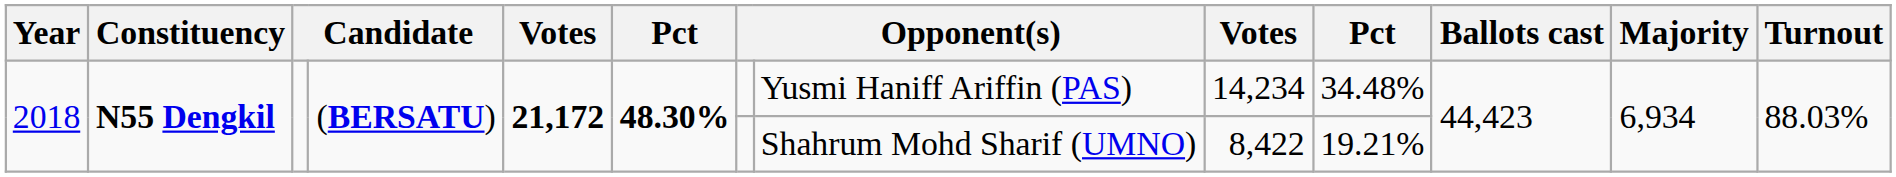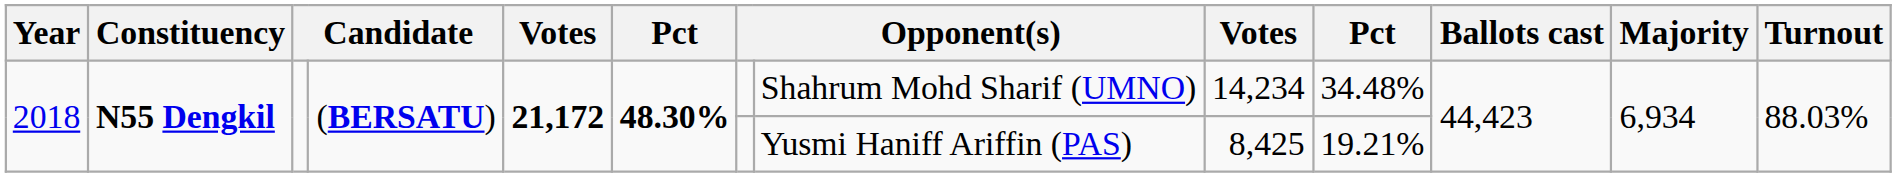(946, 87) Yusmi Haniff Ariffin (PAS) -> (979, 87) Shahrum Mohd Sharif (UMNO)
(979, 143) Shahrum Mohd Sharif (UMNO) -> (946, 143) Yusmi Haniff Ariffin (PAS)
(1267, 143) 8,422 -> (1267, 143) 8,425
